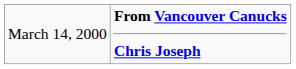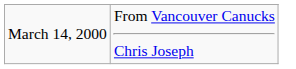(200, 34) bold -> (194, 34) normal
